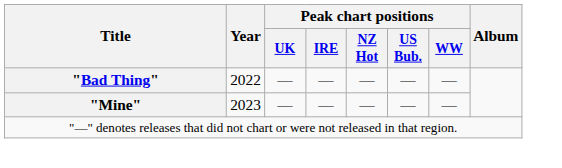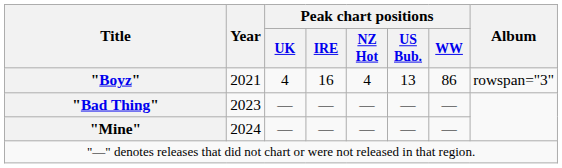+ row: (116, 80)
(245, 80) 2022 -> (245, 104) 2023
(245, 104) 2023 -> (245, 128) 2024
